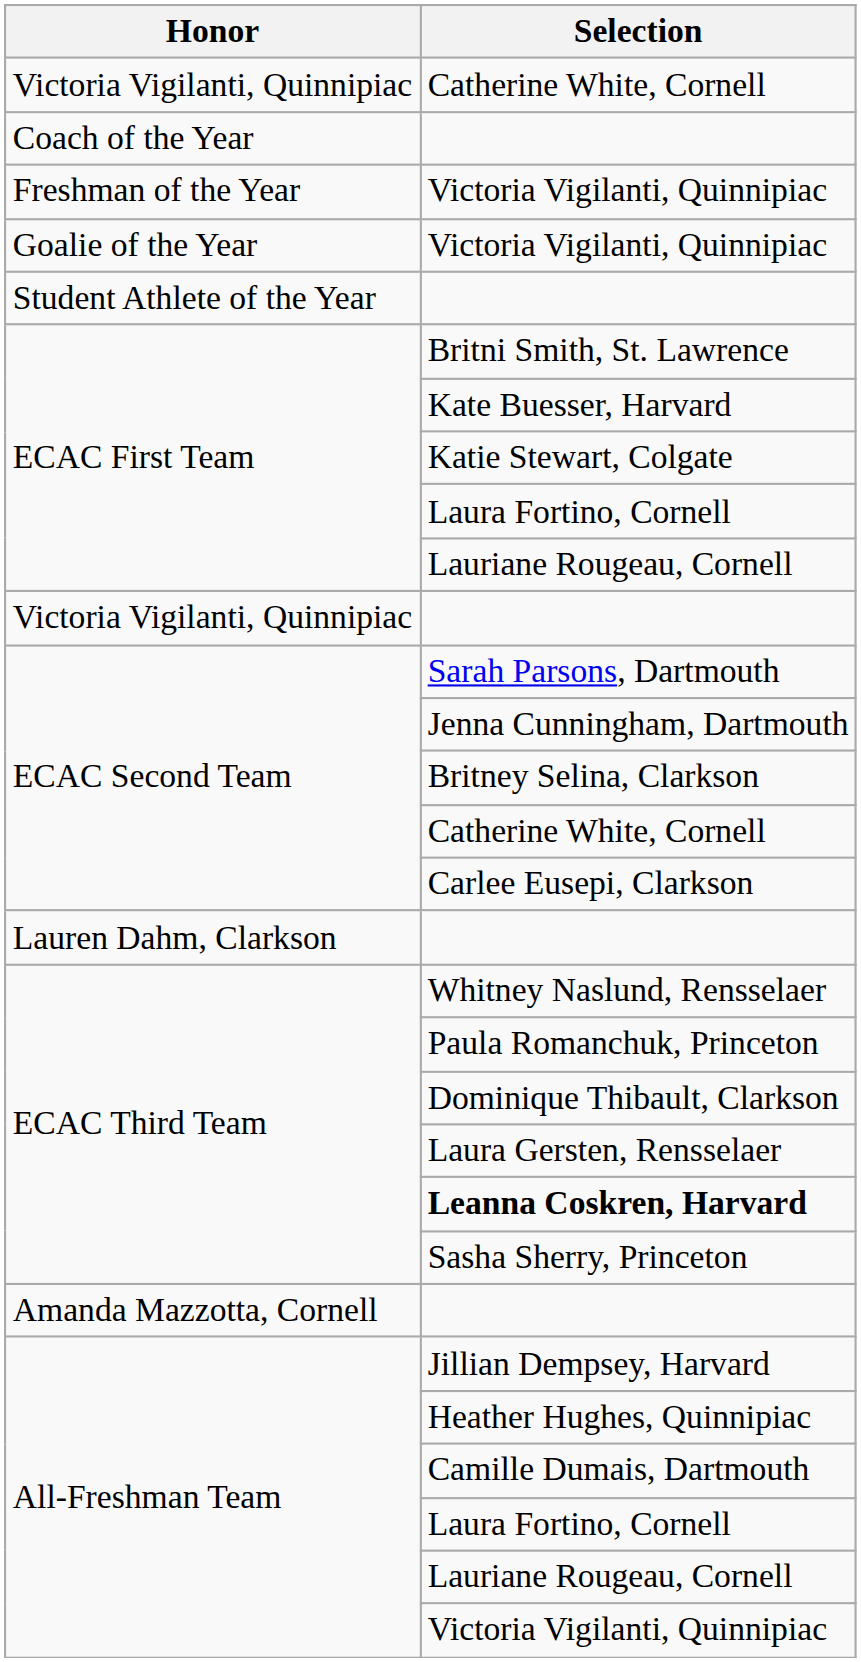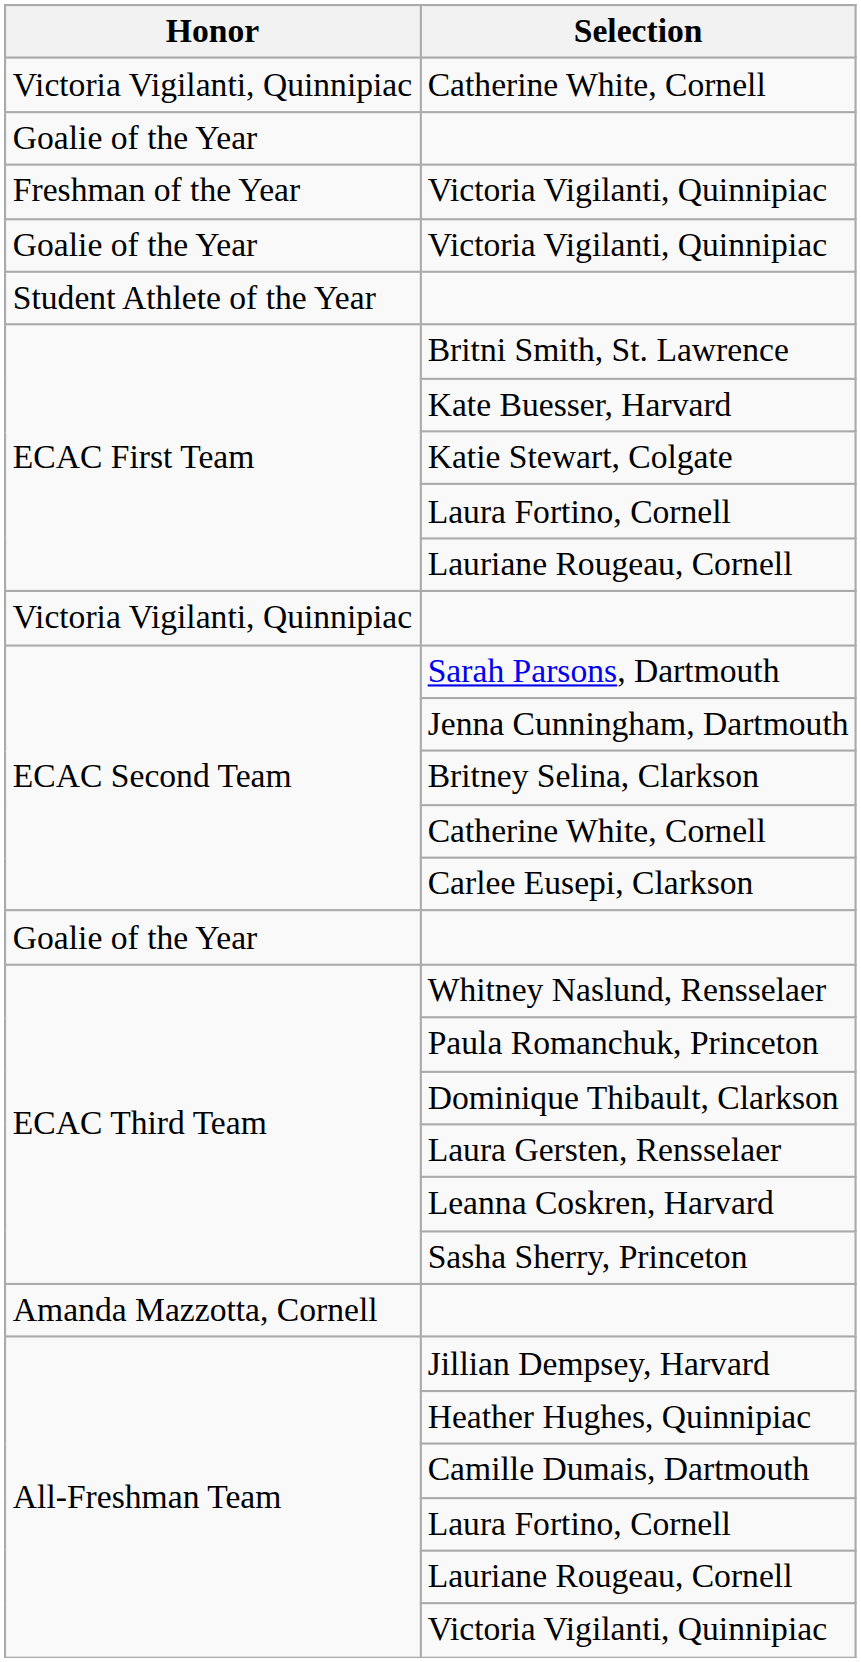(133, 137) Coach of the Year -> (135, 137) Goalie of the Year
(175, 937) Lauren Dahm, Clarkson -> (135, 937) Goalie of the Year
(617, 1203) bold -> (601, 1203) normal
